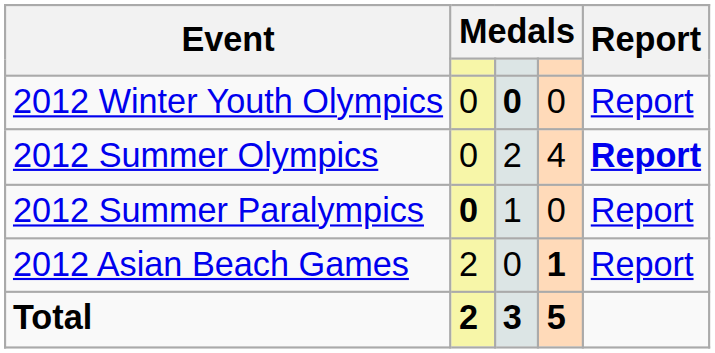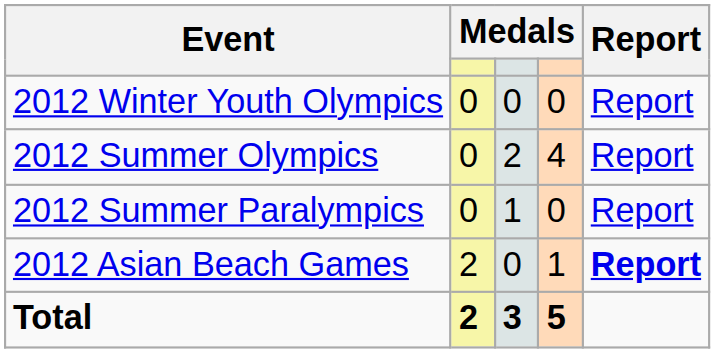(512, 101) bold -> (512, 101) normal
(646, 156) bold -> (642, 156) normal
(468, 210) bold -> (468, 210) normal
(556, 264) bold -> (556, 264) normal
(642, 264) normal -> (646, 264) bold
